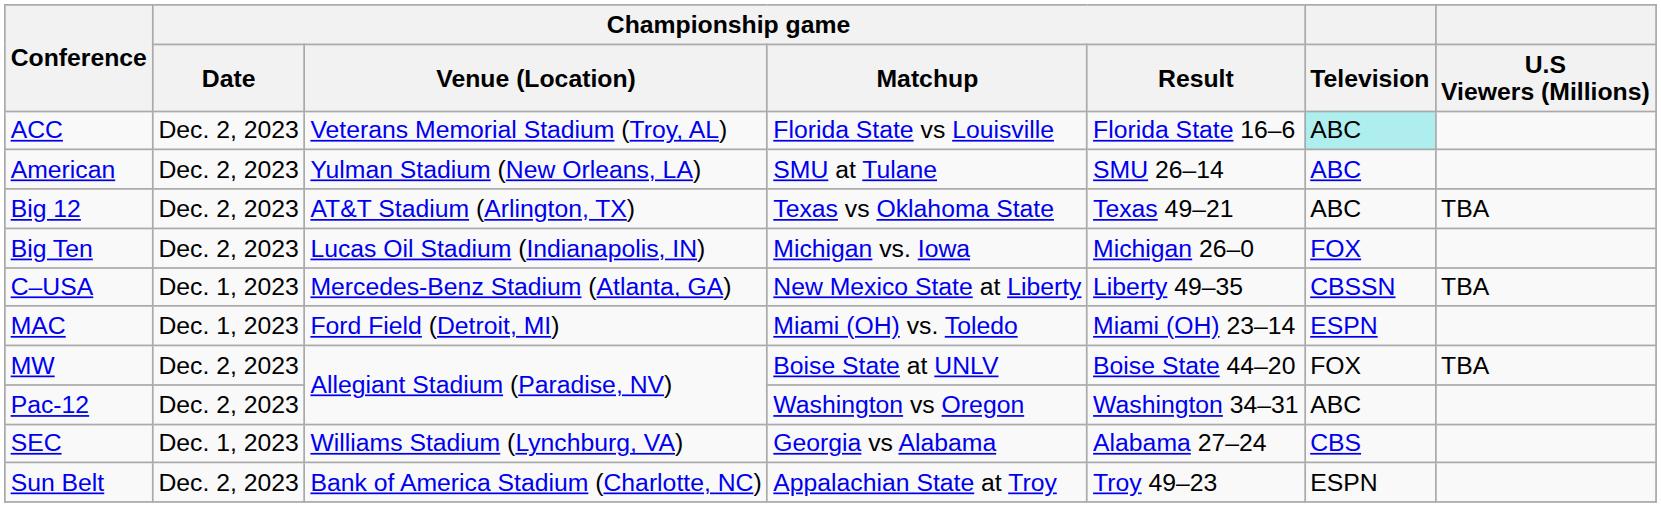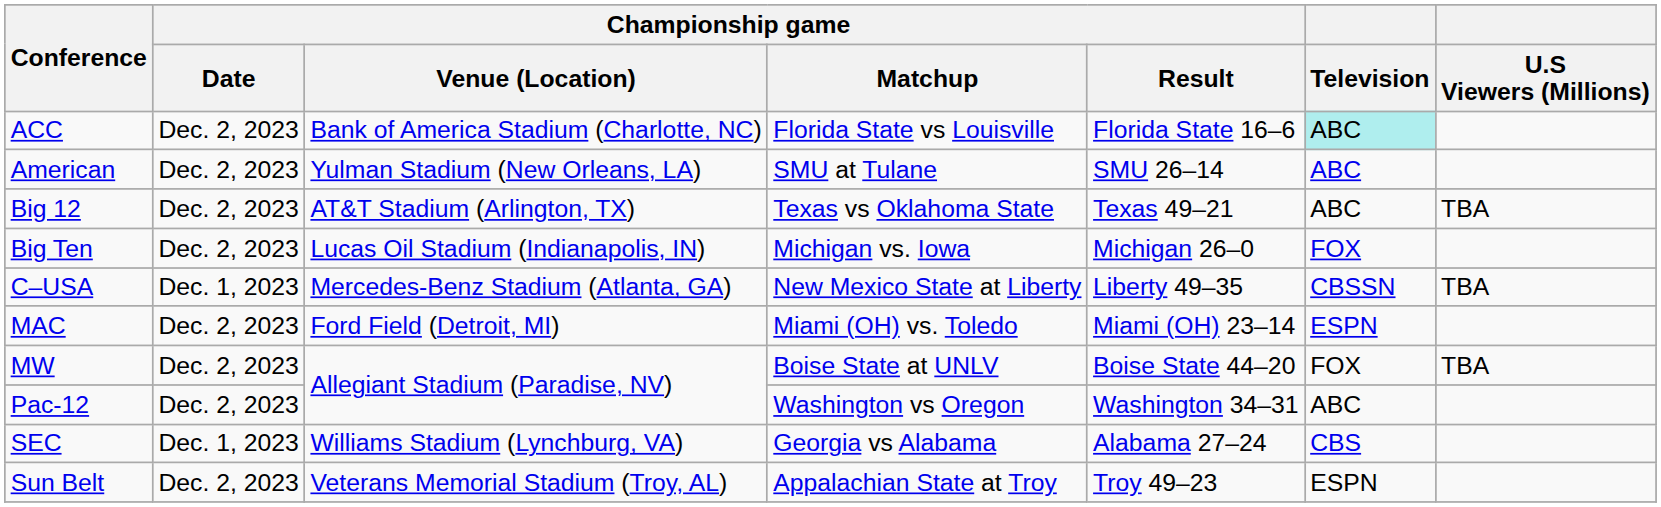(519, 131) Veterans Memorial Stadium (Troy, AL) -> (536, 131) Bank of America Stadium (Charlotte, NC)
(229, 326) Dec. 1, 2023 -> (229, 326) Dec. 2, 2023
(536, 483) Bank of America Stadium (Charlotte, NC) -> (519, 483) Veterans Memorial Stadium (Troy, AL)
